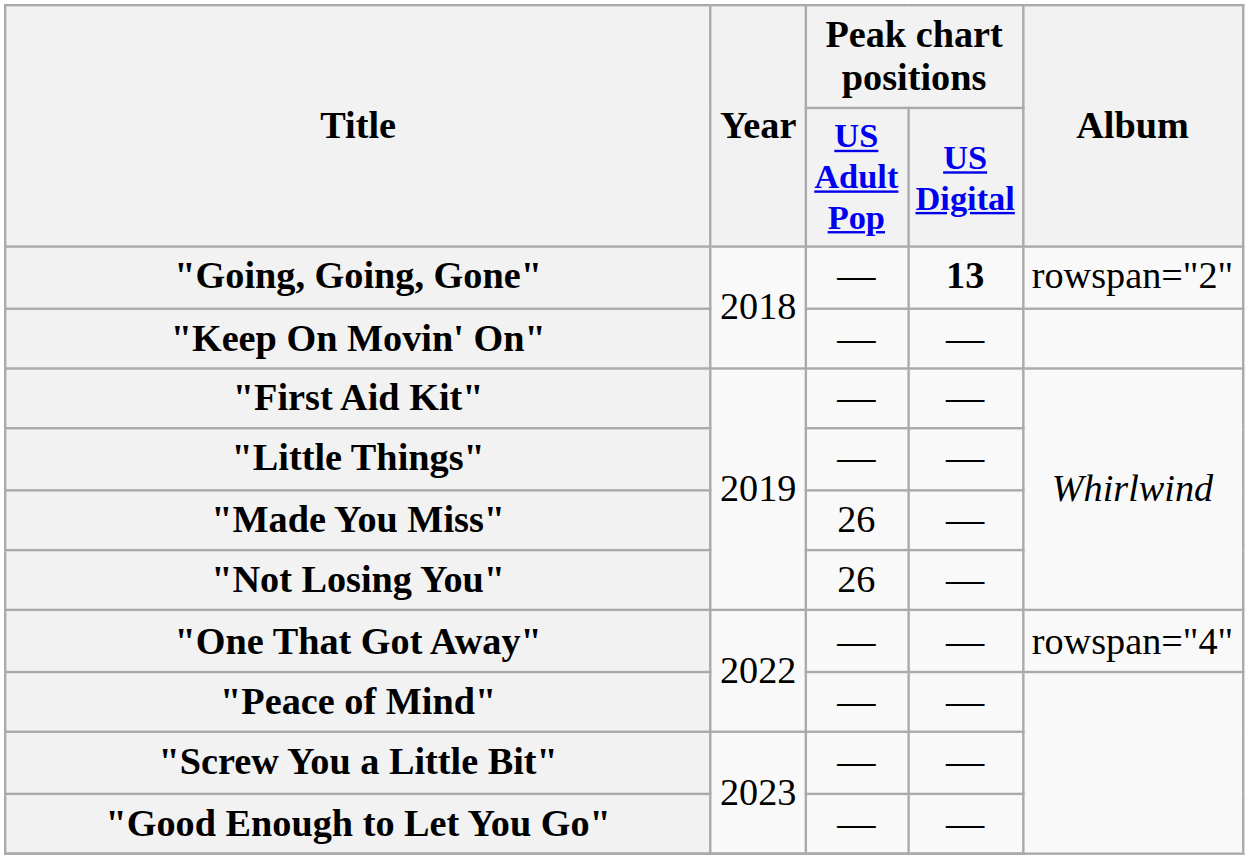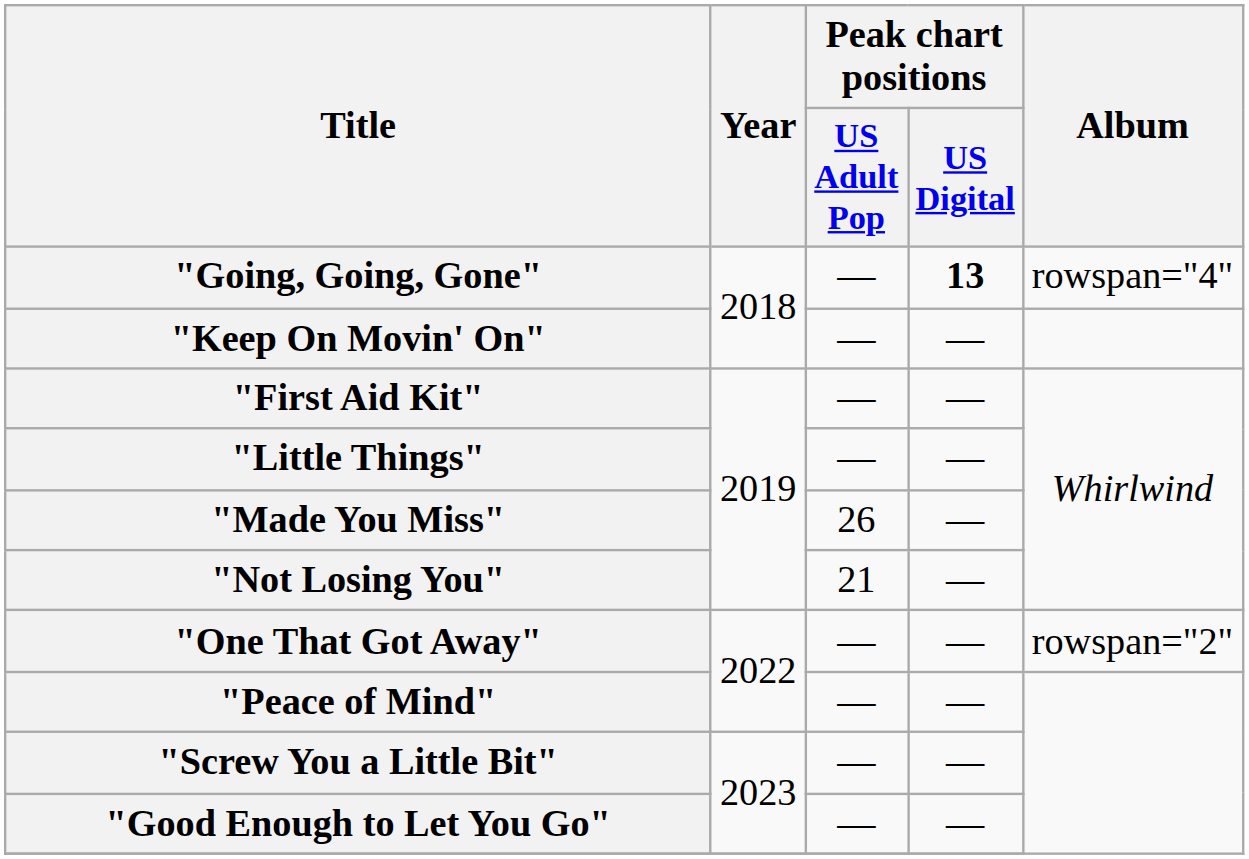(1132, 276) rowspan="2" -> (1132, 276) rowspan="4"
(856, 579) 26 -> (856, 579) 21
(1132, 640) rowspan="4" -> (1132, 640) rowspan="2"
